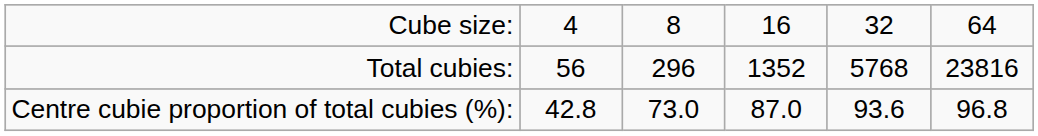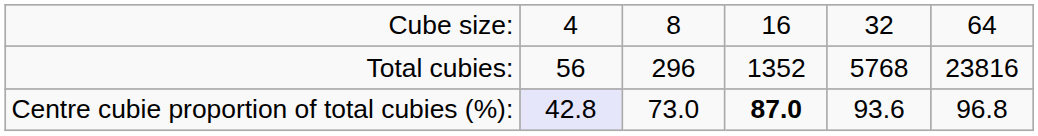(571, 109) no background -> (571, 109) lavender background
(776, 109) normal -> (776, 109) bold
